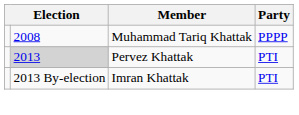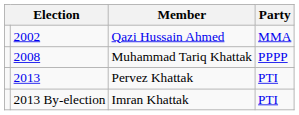+ row: (168, 36)
(27, 57) lightgrey background -> (27, 78) no background
